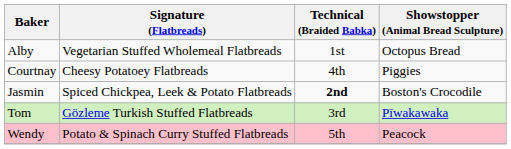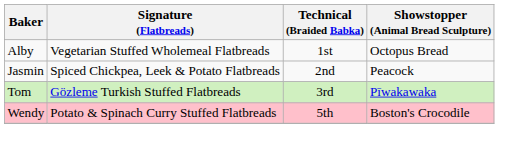- row: (32, 71)
(337, 92) bold -> (325, 71) normal
(432, 92) Boston's Crocodile -> (392, 71) Peacock
(404, 133) Peacock -> (420, 112) Boston's Crocodile
